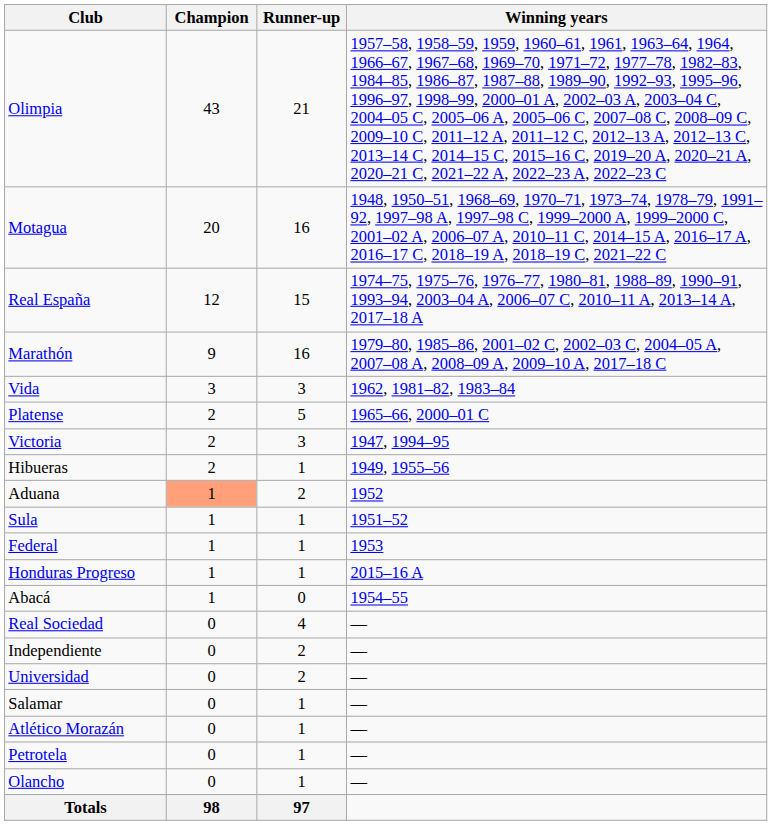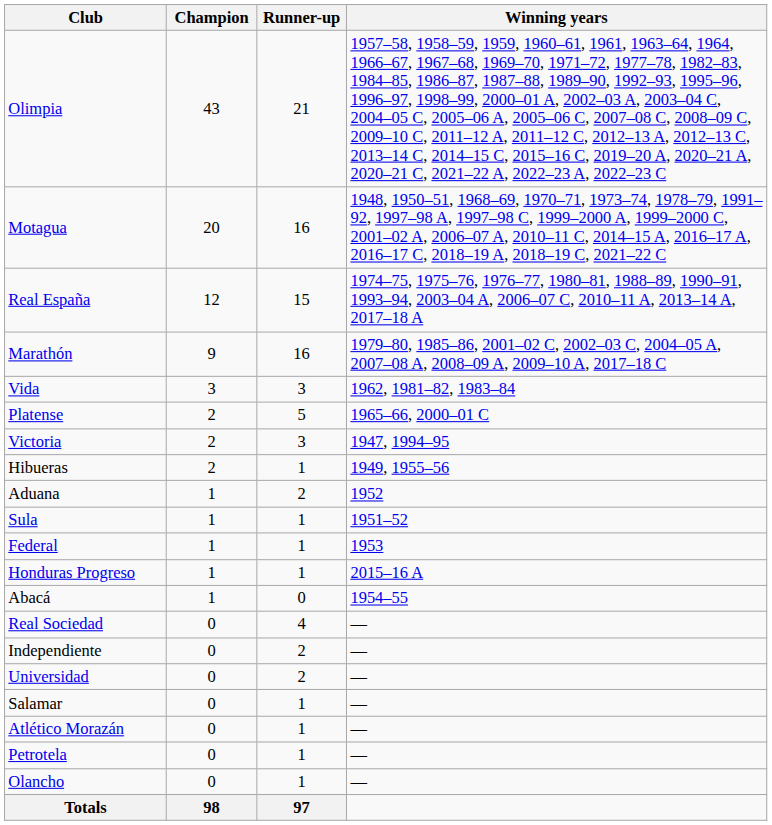(212, 493) lightsalmon background -> (212, 493) no background
